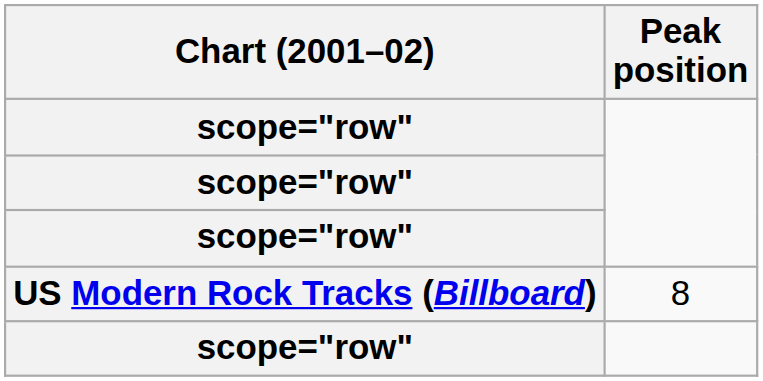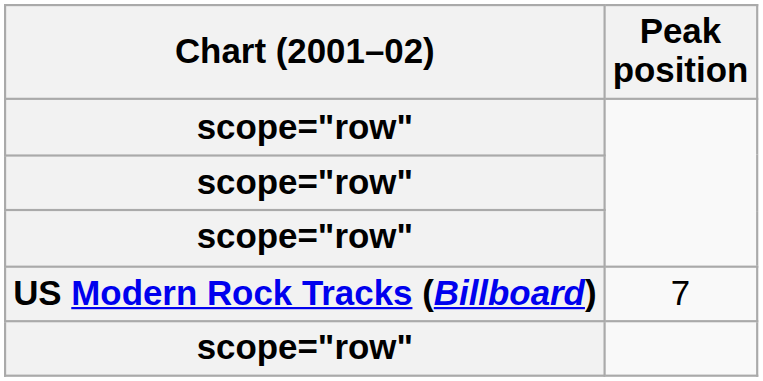(680, 292) 8 -> (680, 292) 7
